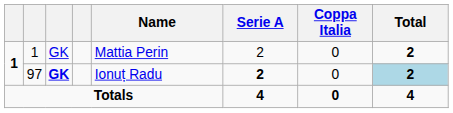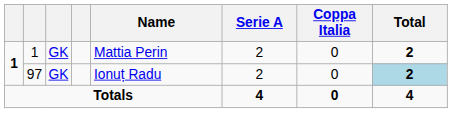(59, 74) bold -> (58, 74) normal
(260, 74) bold -> (259, 74) normal
